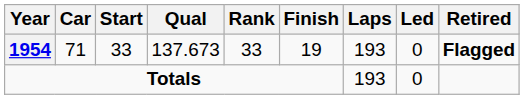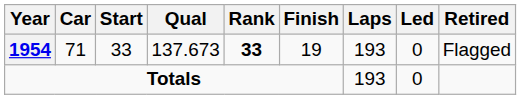(252, 49) normal -> (252, 49) bold
(479, 49) bold -> (477, 49) normal
